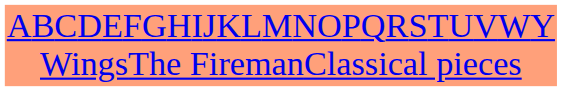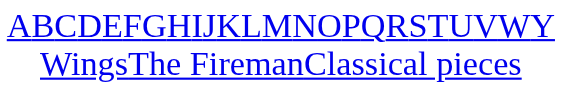(281, 44) lightsalmon background -> (281, 44) no background
